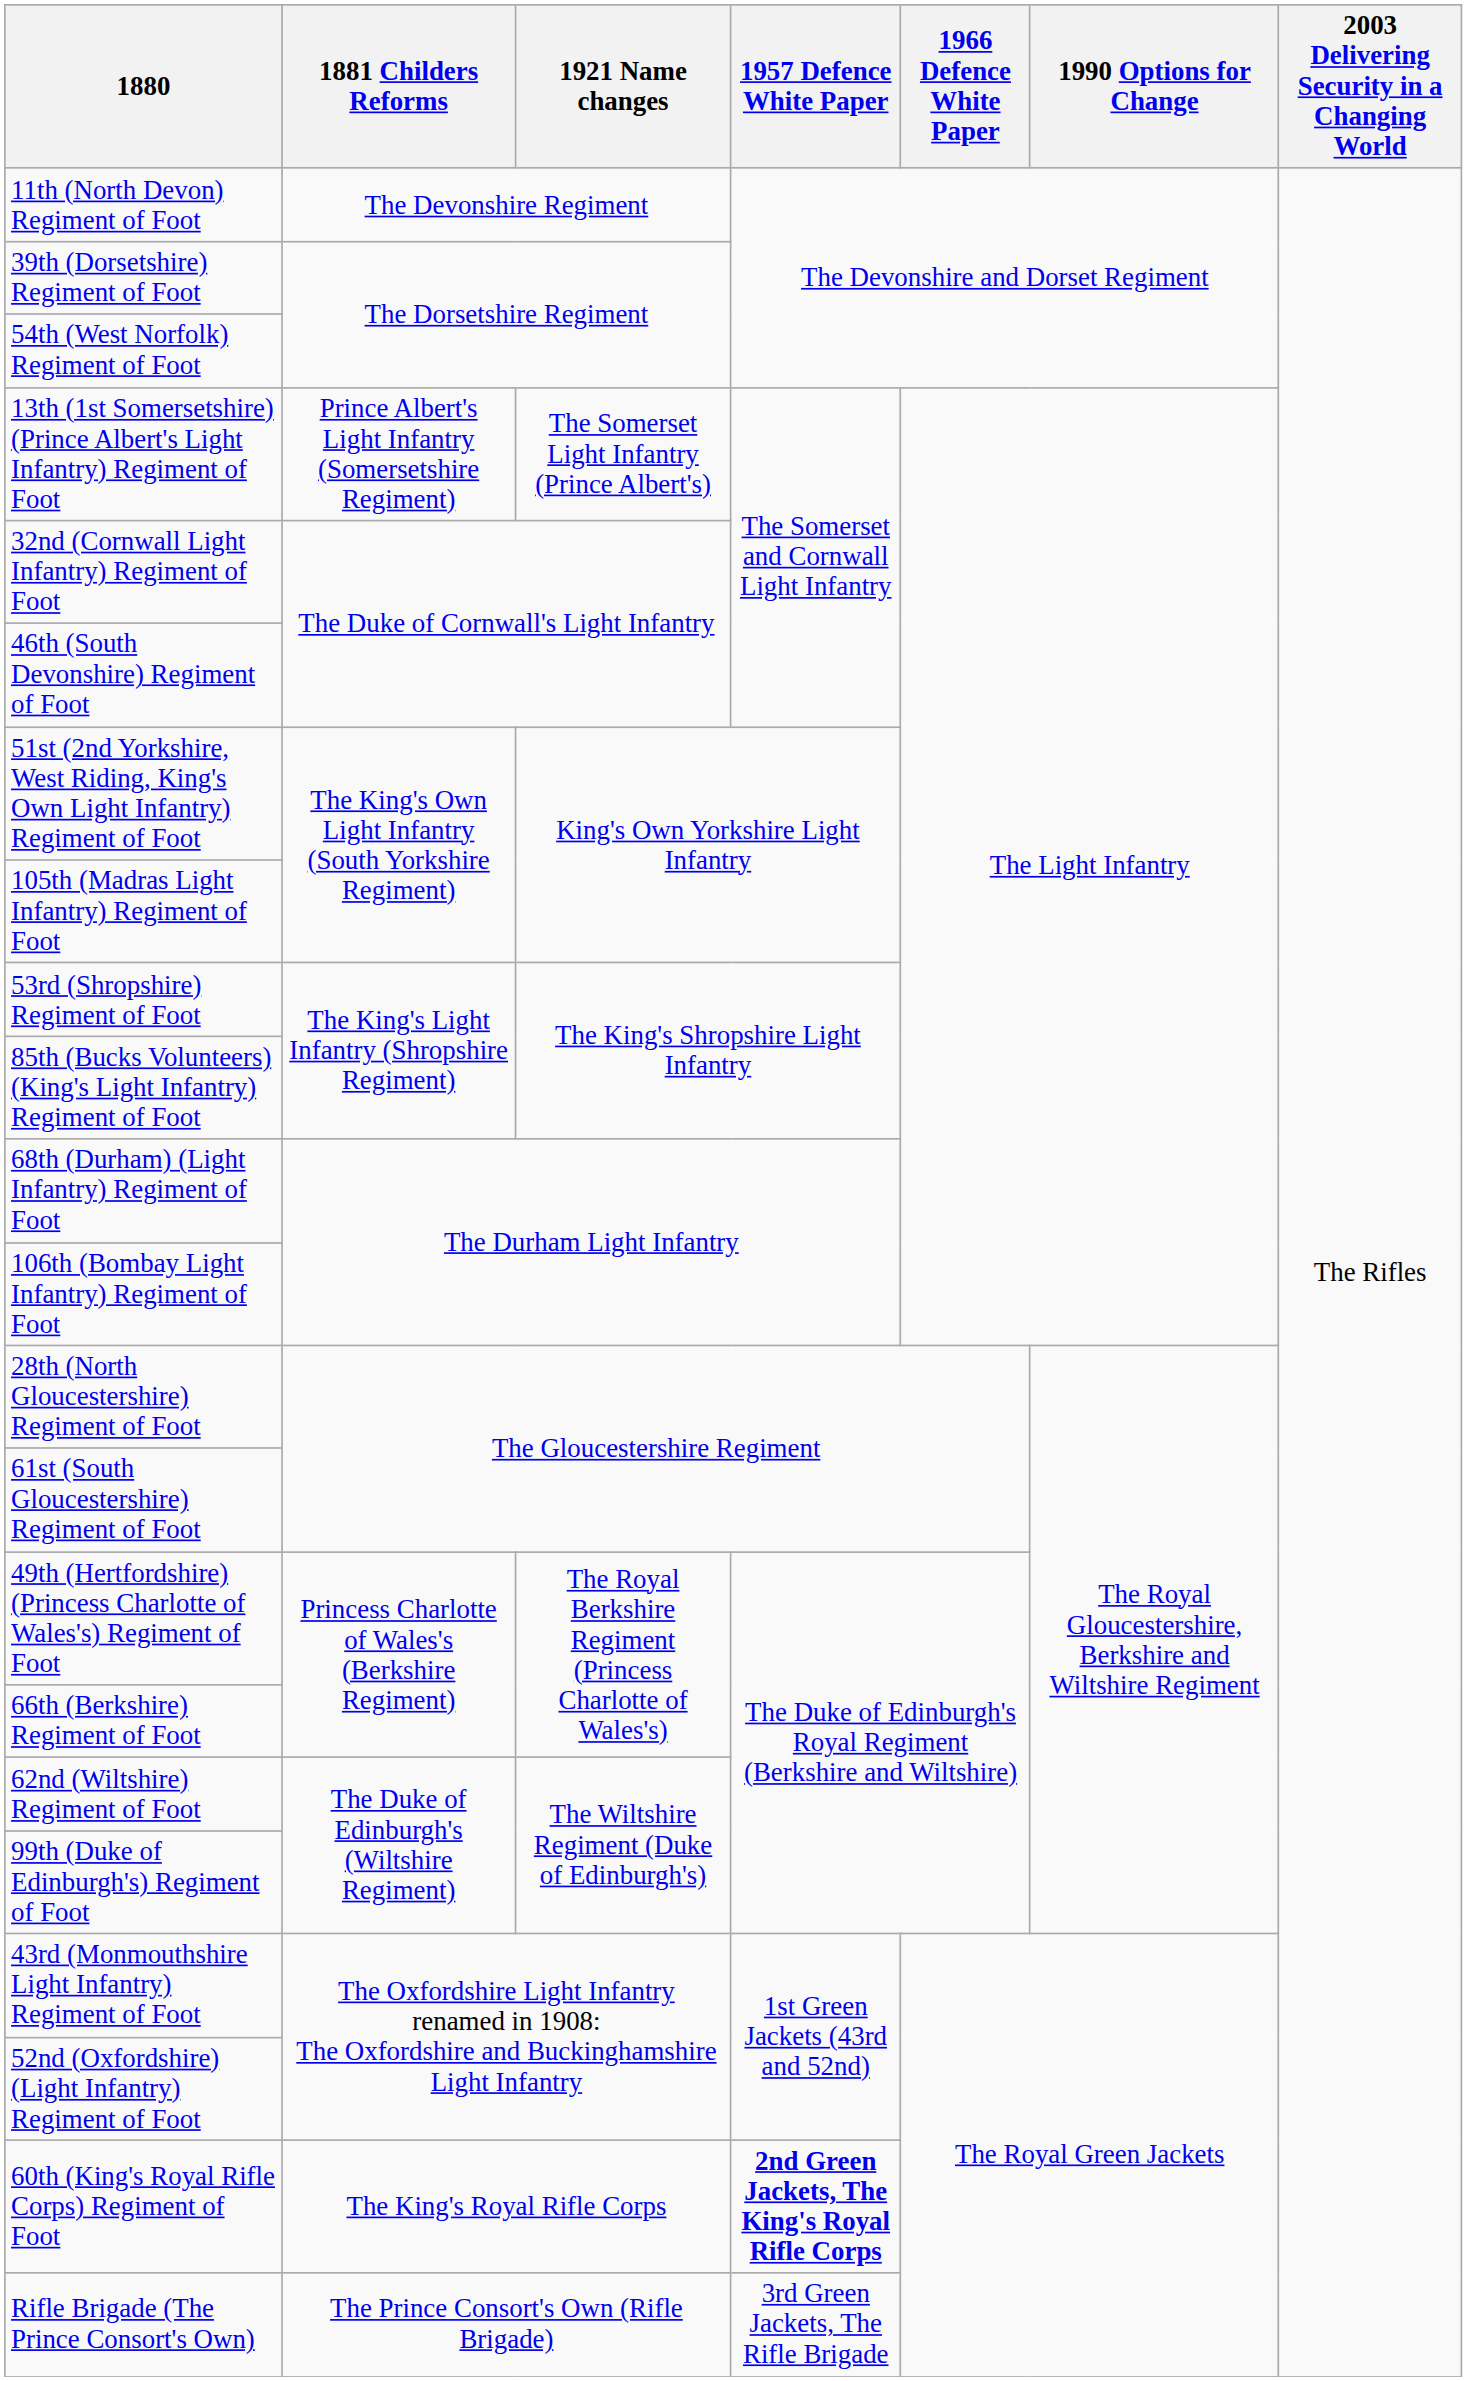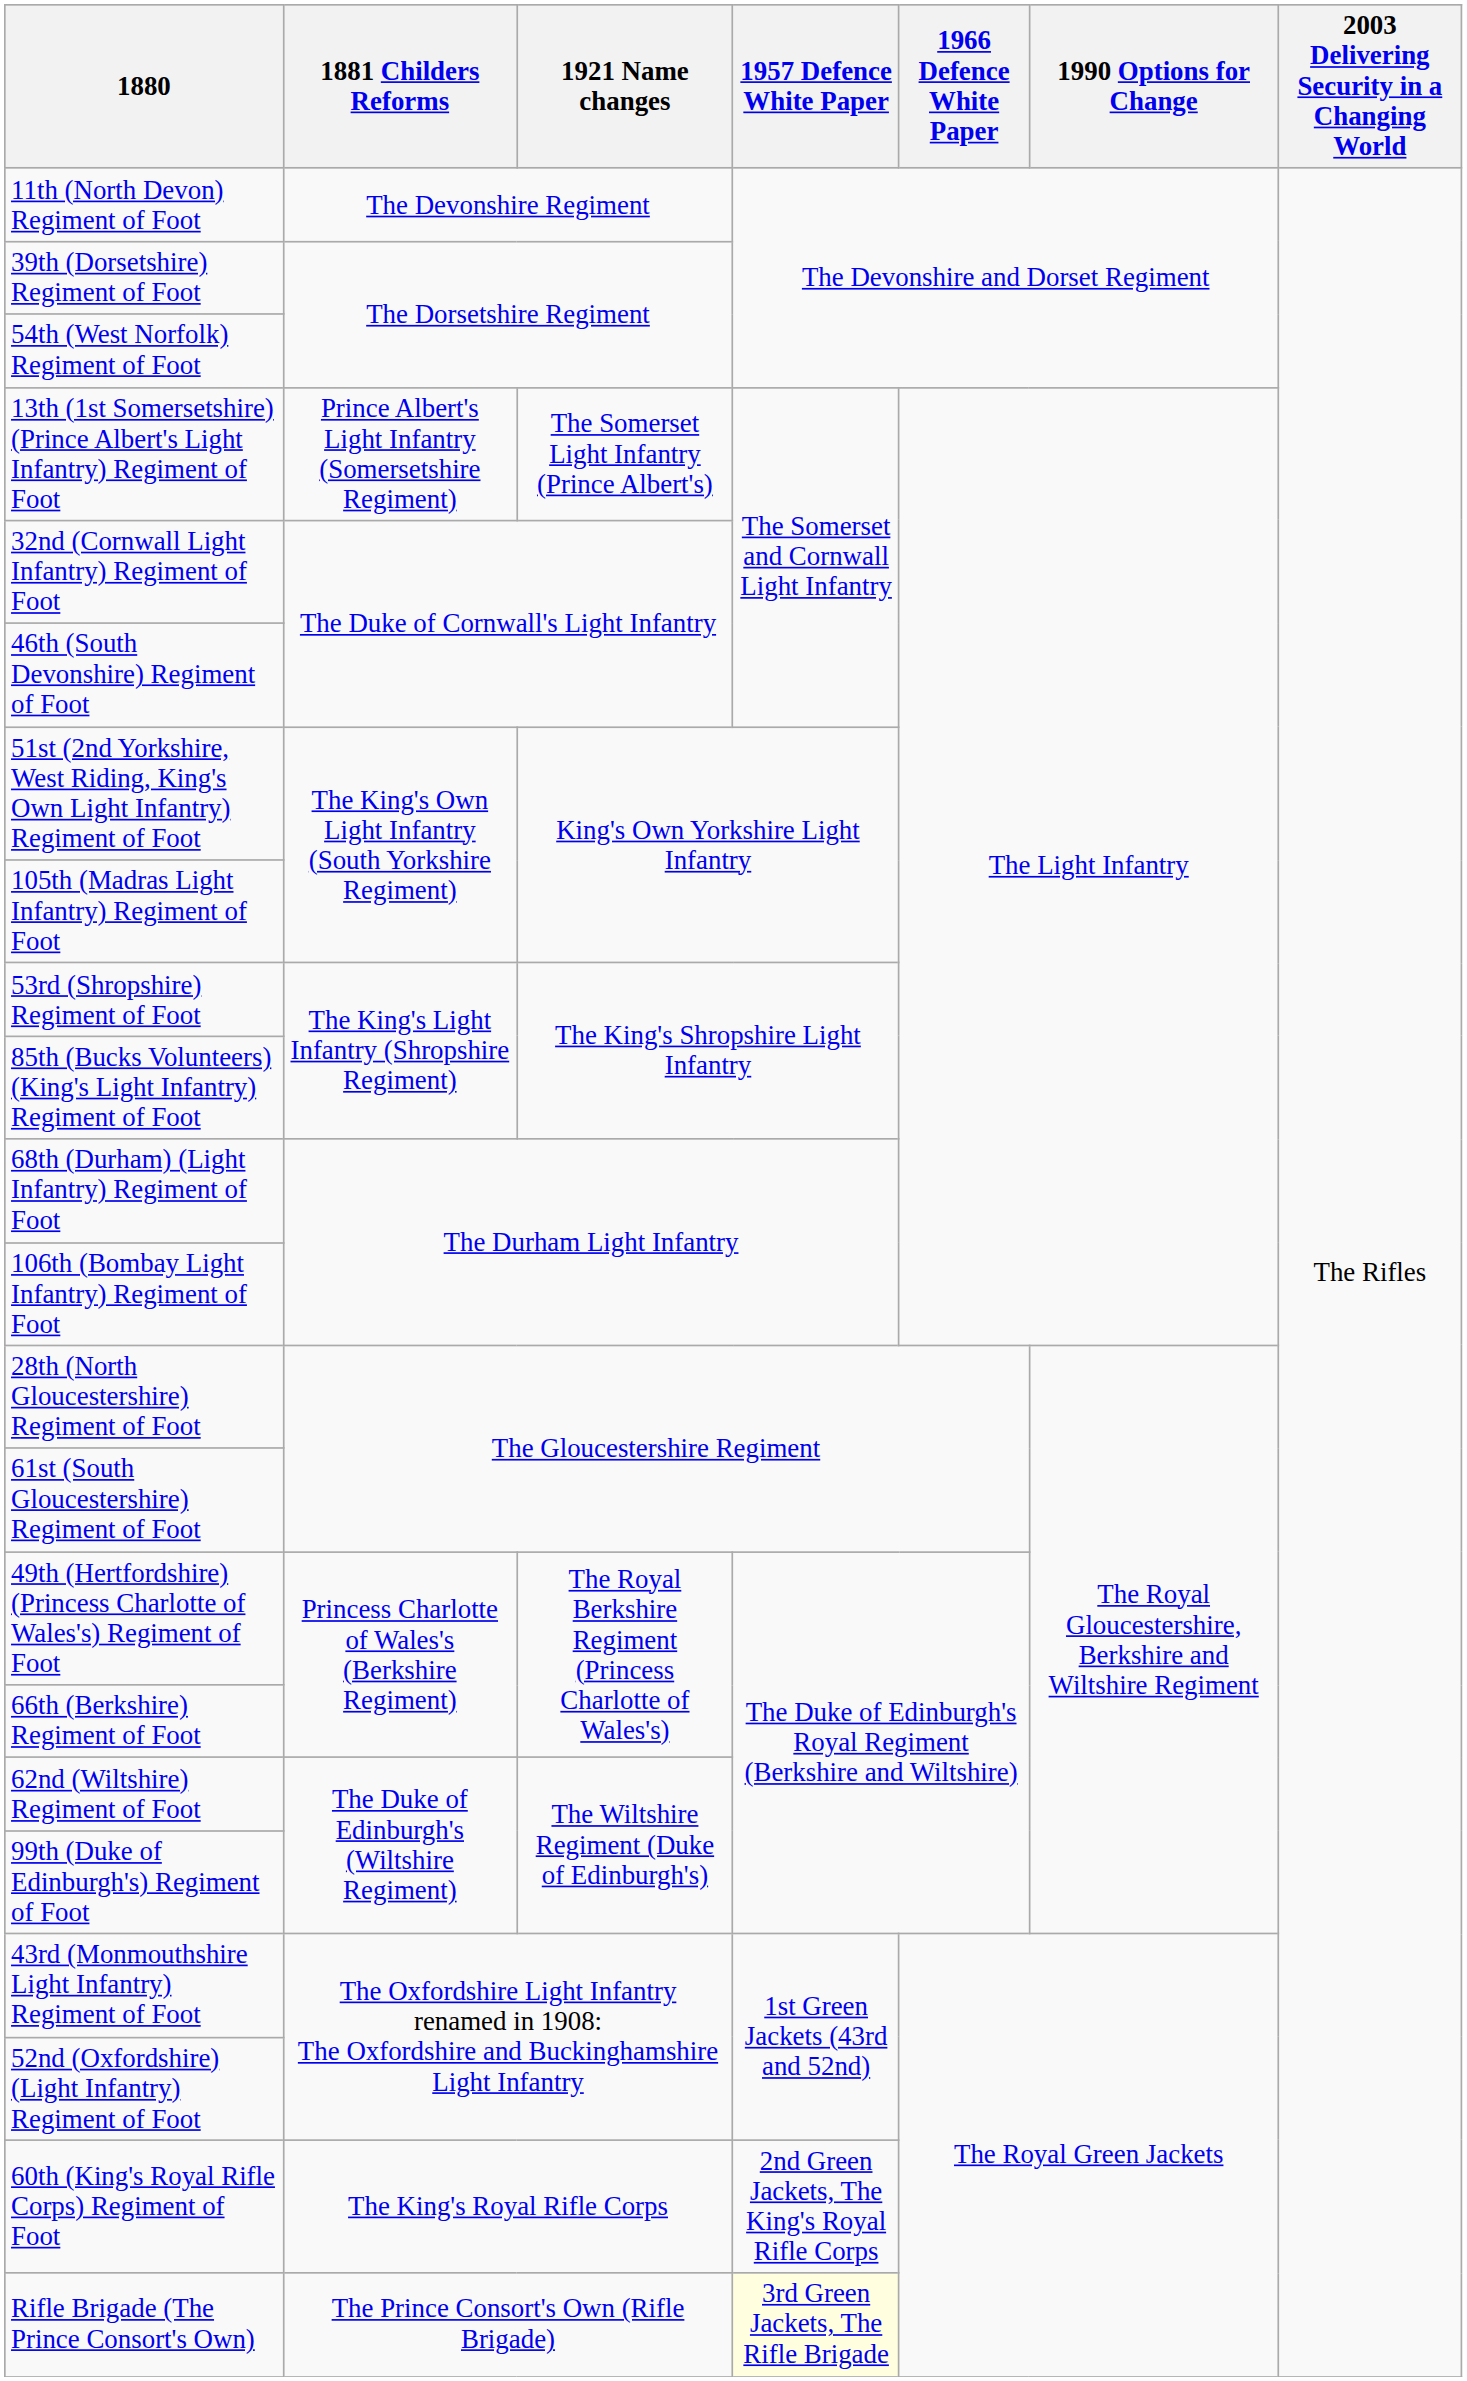(816, 2206) bold -> (816, 2206) normal
(816, 2324) no background -> (816, 2324) lightyellow background
